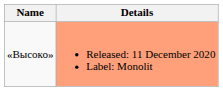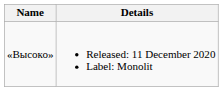(137, 60) lightsalmon background -> (137, 60) no background
